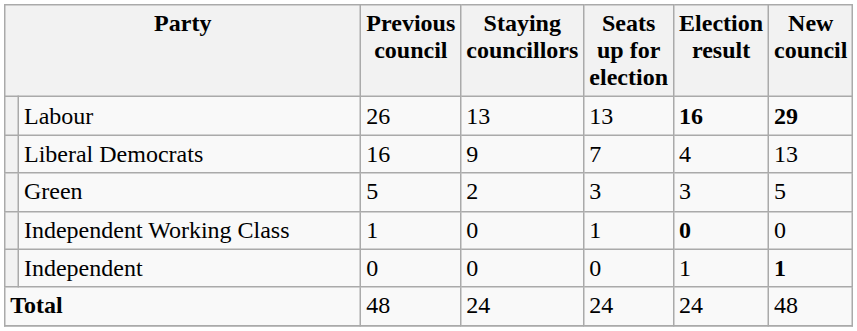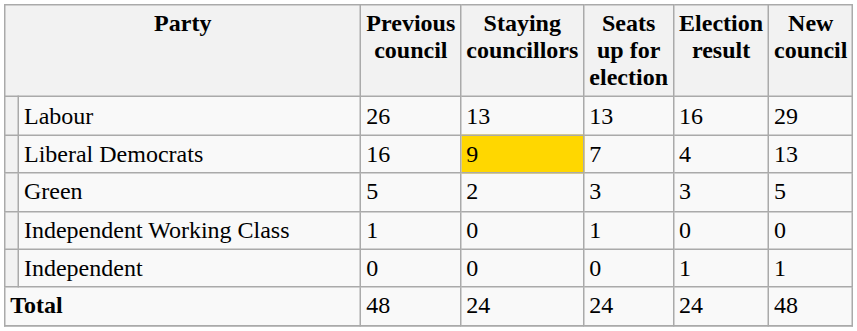(691, 115) bold -> (691, 115) normal
(786, 115) bold -> (786, 115) normal
(472, 153) no background -> (472, 153) gold background
(685, 229) bold -> (685, 229) normal
(780, 267) bold -> (780, 267) normal
